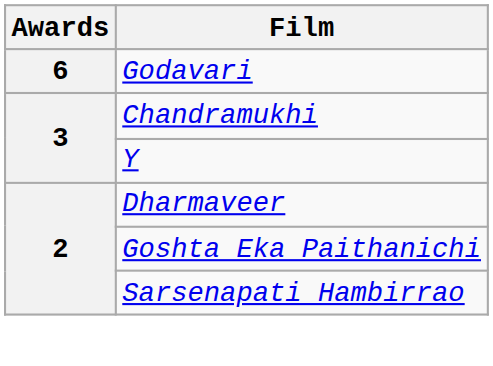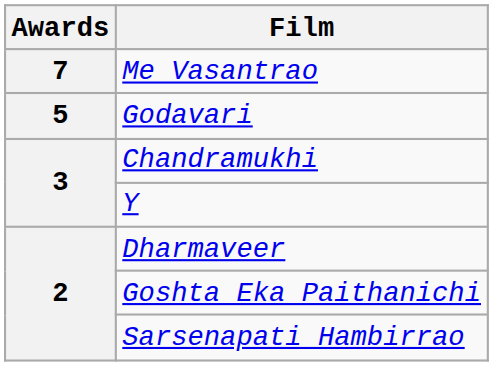+ row: (220, 72)
(60, 72) 6 -> (60, 116) 5
